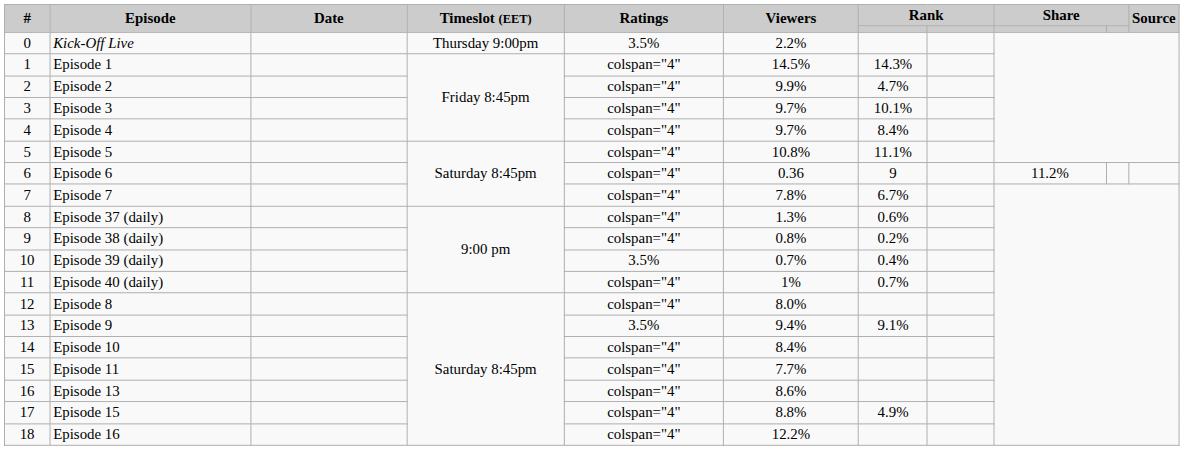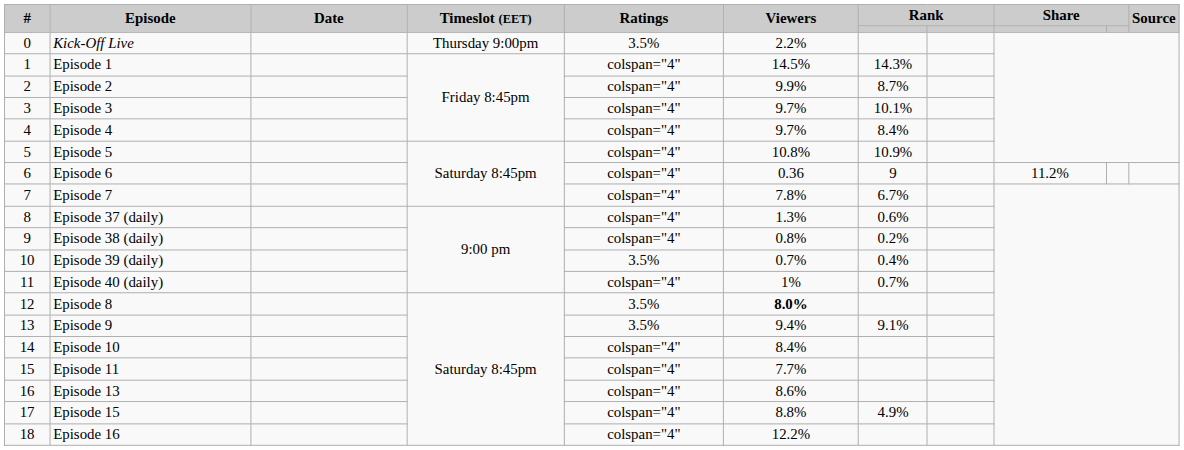(893, 86) 4.7% -> (893, 86) 8.7%
(893, 151) 11.1% -> (893, 151) 10.9%
(644, 303) colspan="4" -> (644, 303) 3.5%
(791, 303) normal -> (791, 303) bold
